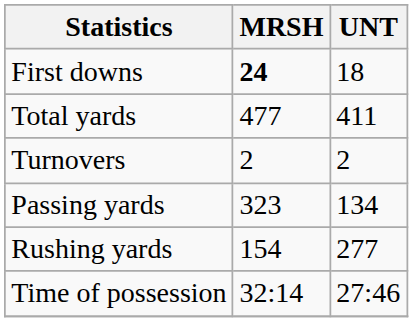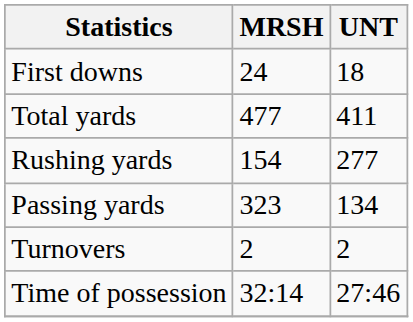(253, 71) bold -> (253, 71) normal
rows swapped: (92, 248) <-> (68, 159)
